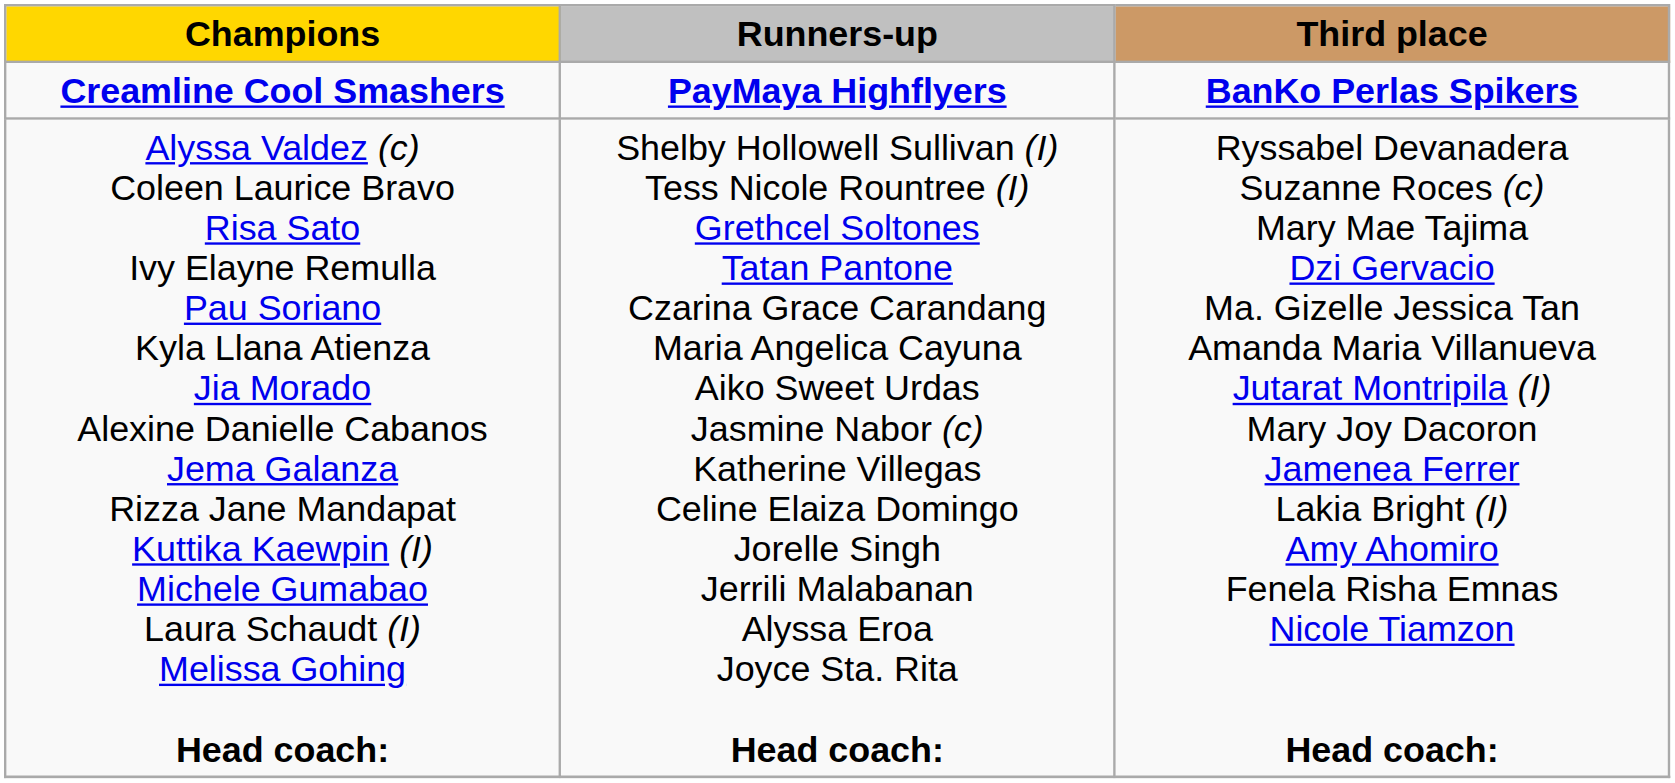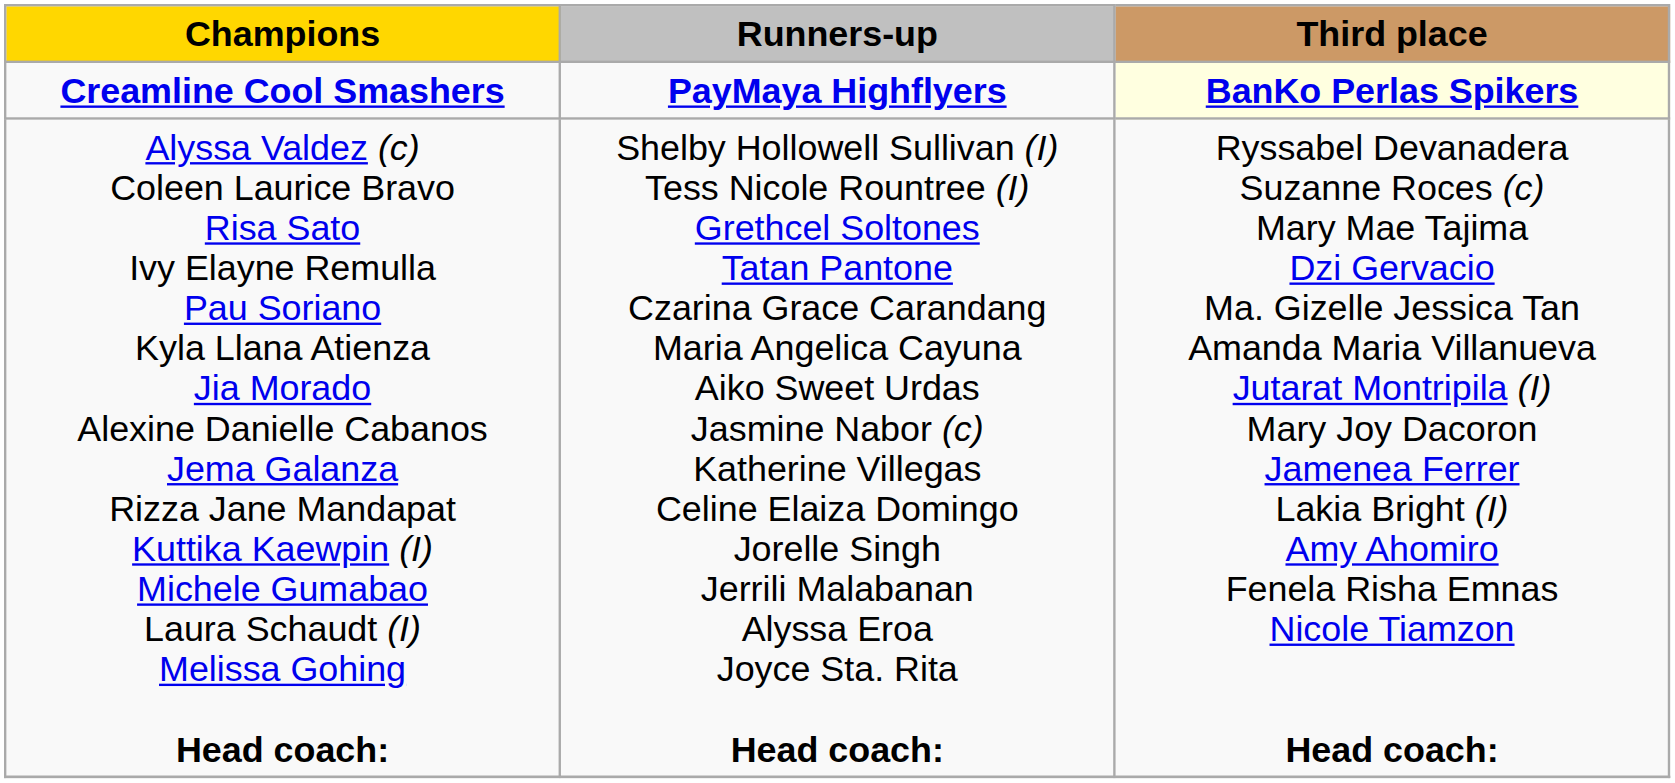(1392, 91) no background -> (1392, 91) lightyellow background
